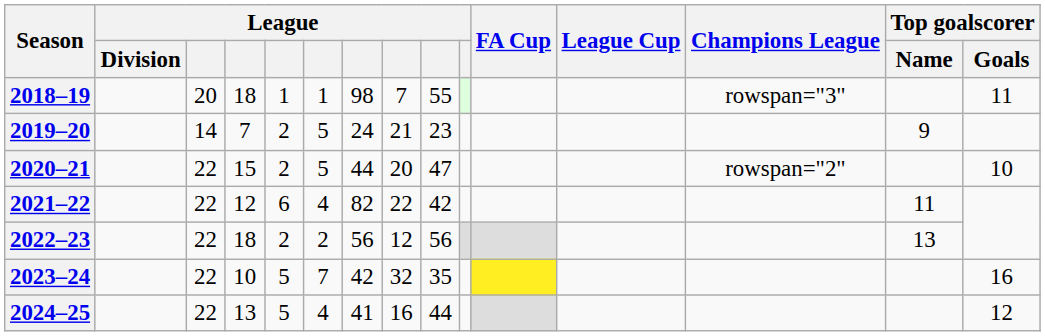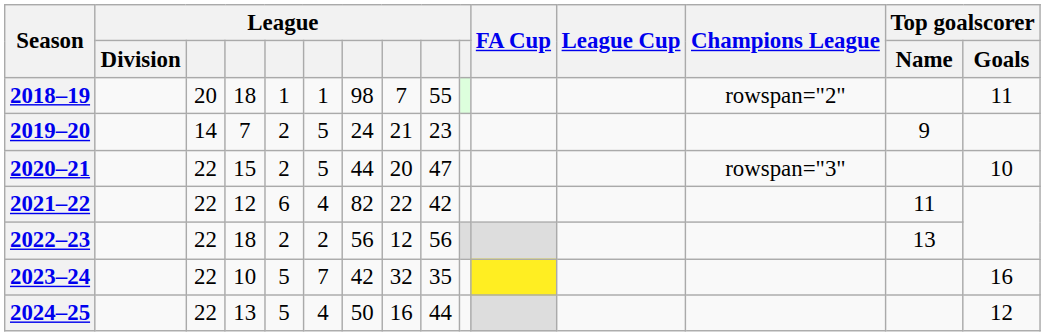(785, 95) rowspan="3" -> (785, 95) rowspan="2"
(785, 167) rowspan="2" -> (785, 167) rowspan="3"
(362, 312) 41 -> (362, 312) 50
